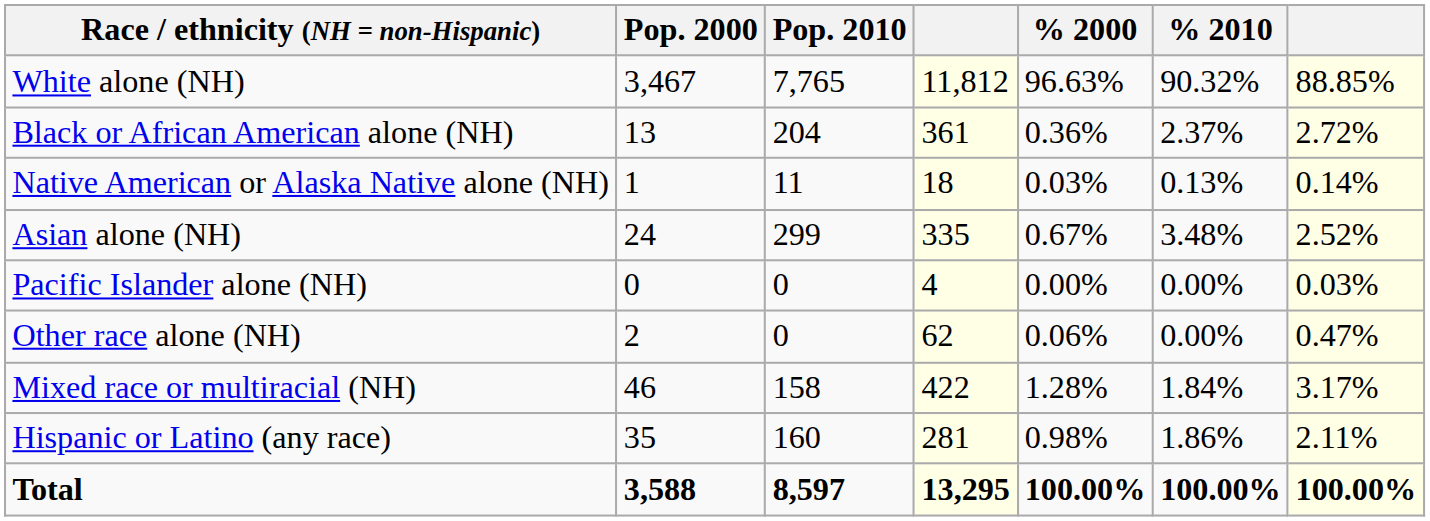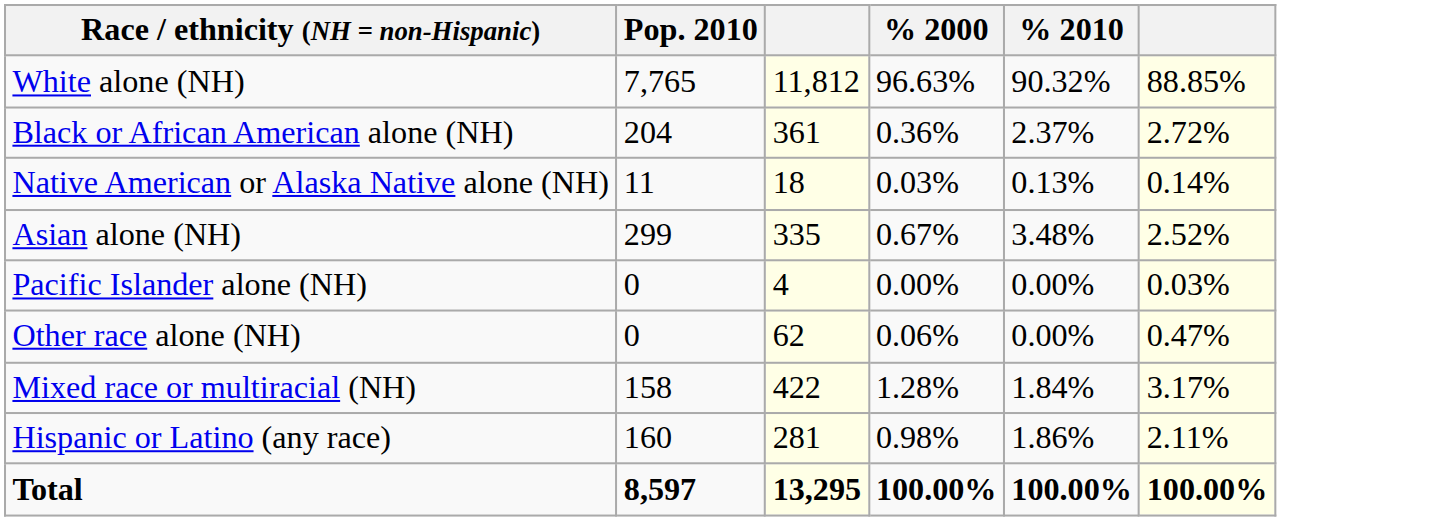- column: (691, 30)
